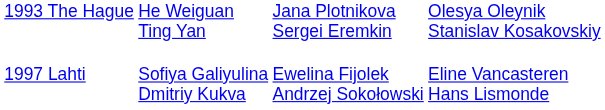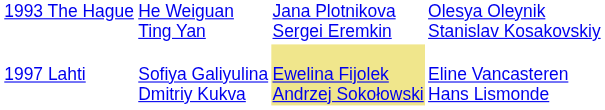(348, 84) no background -> (348, 84) khaki background
